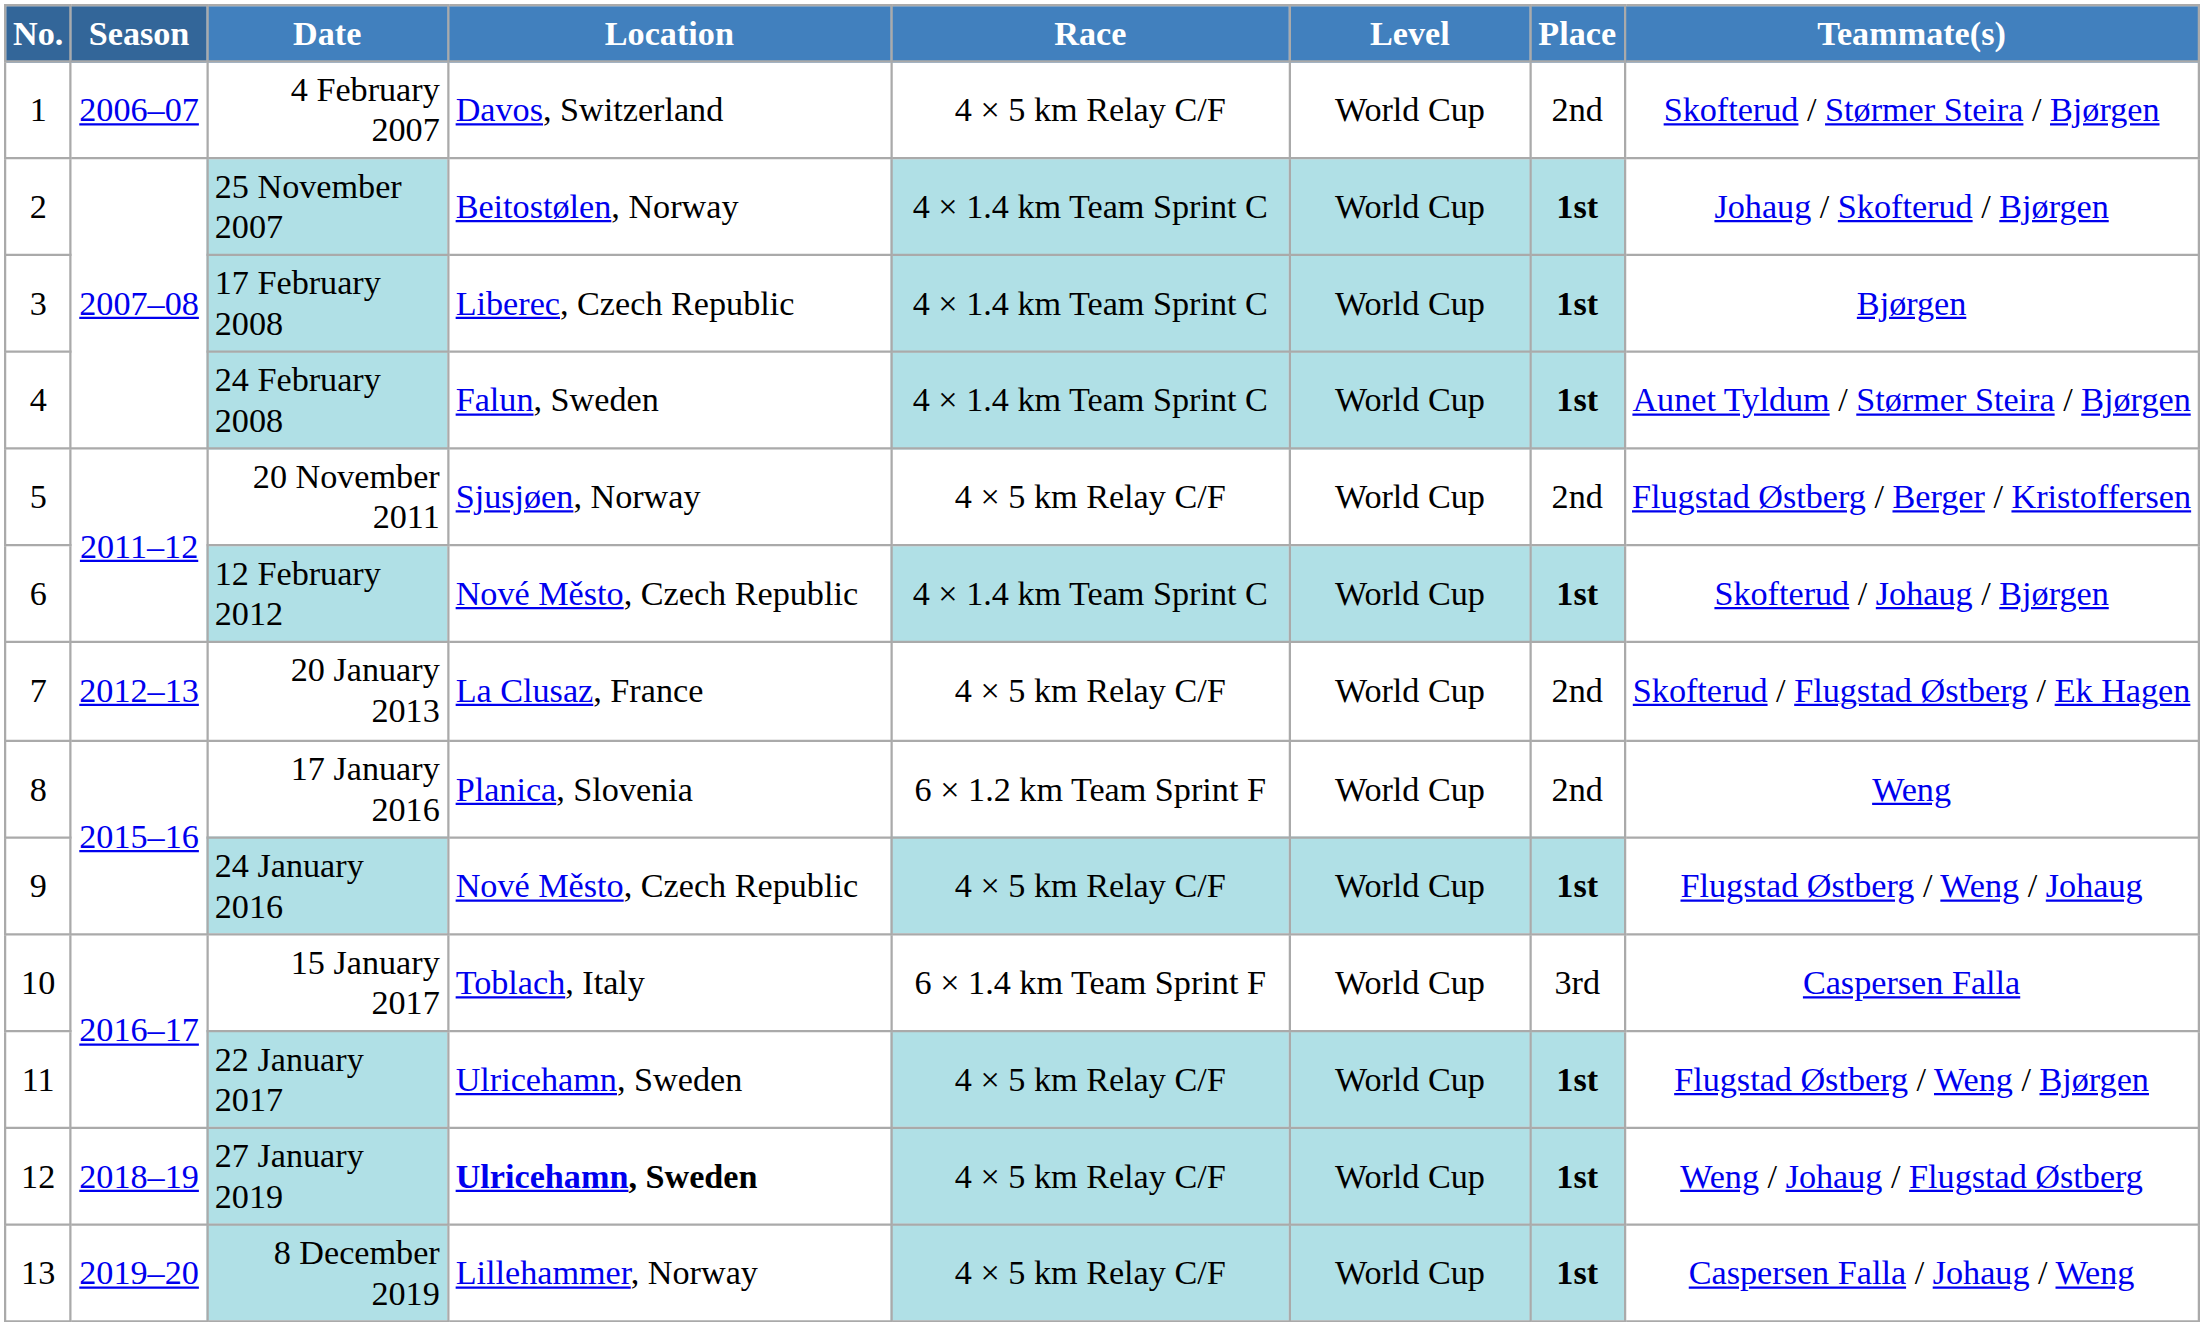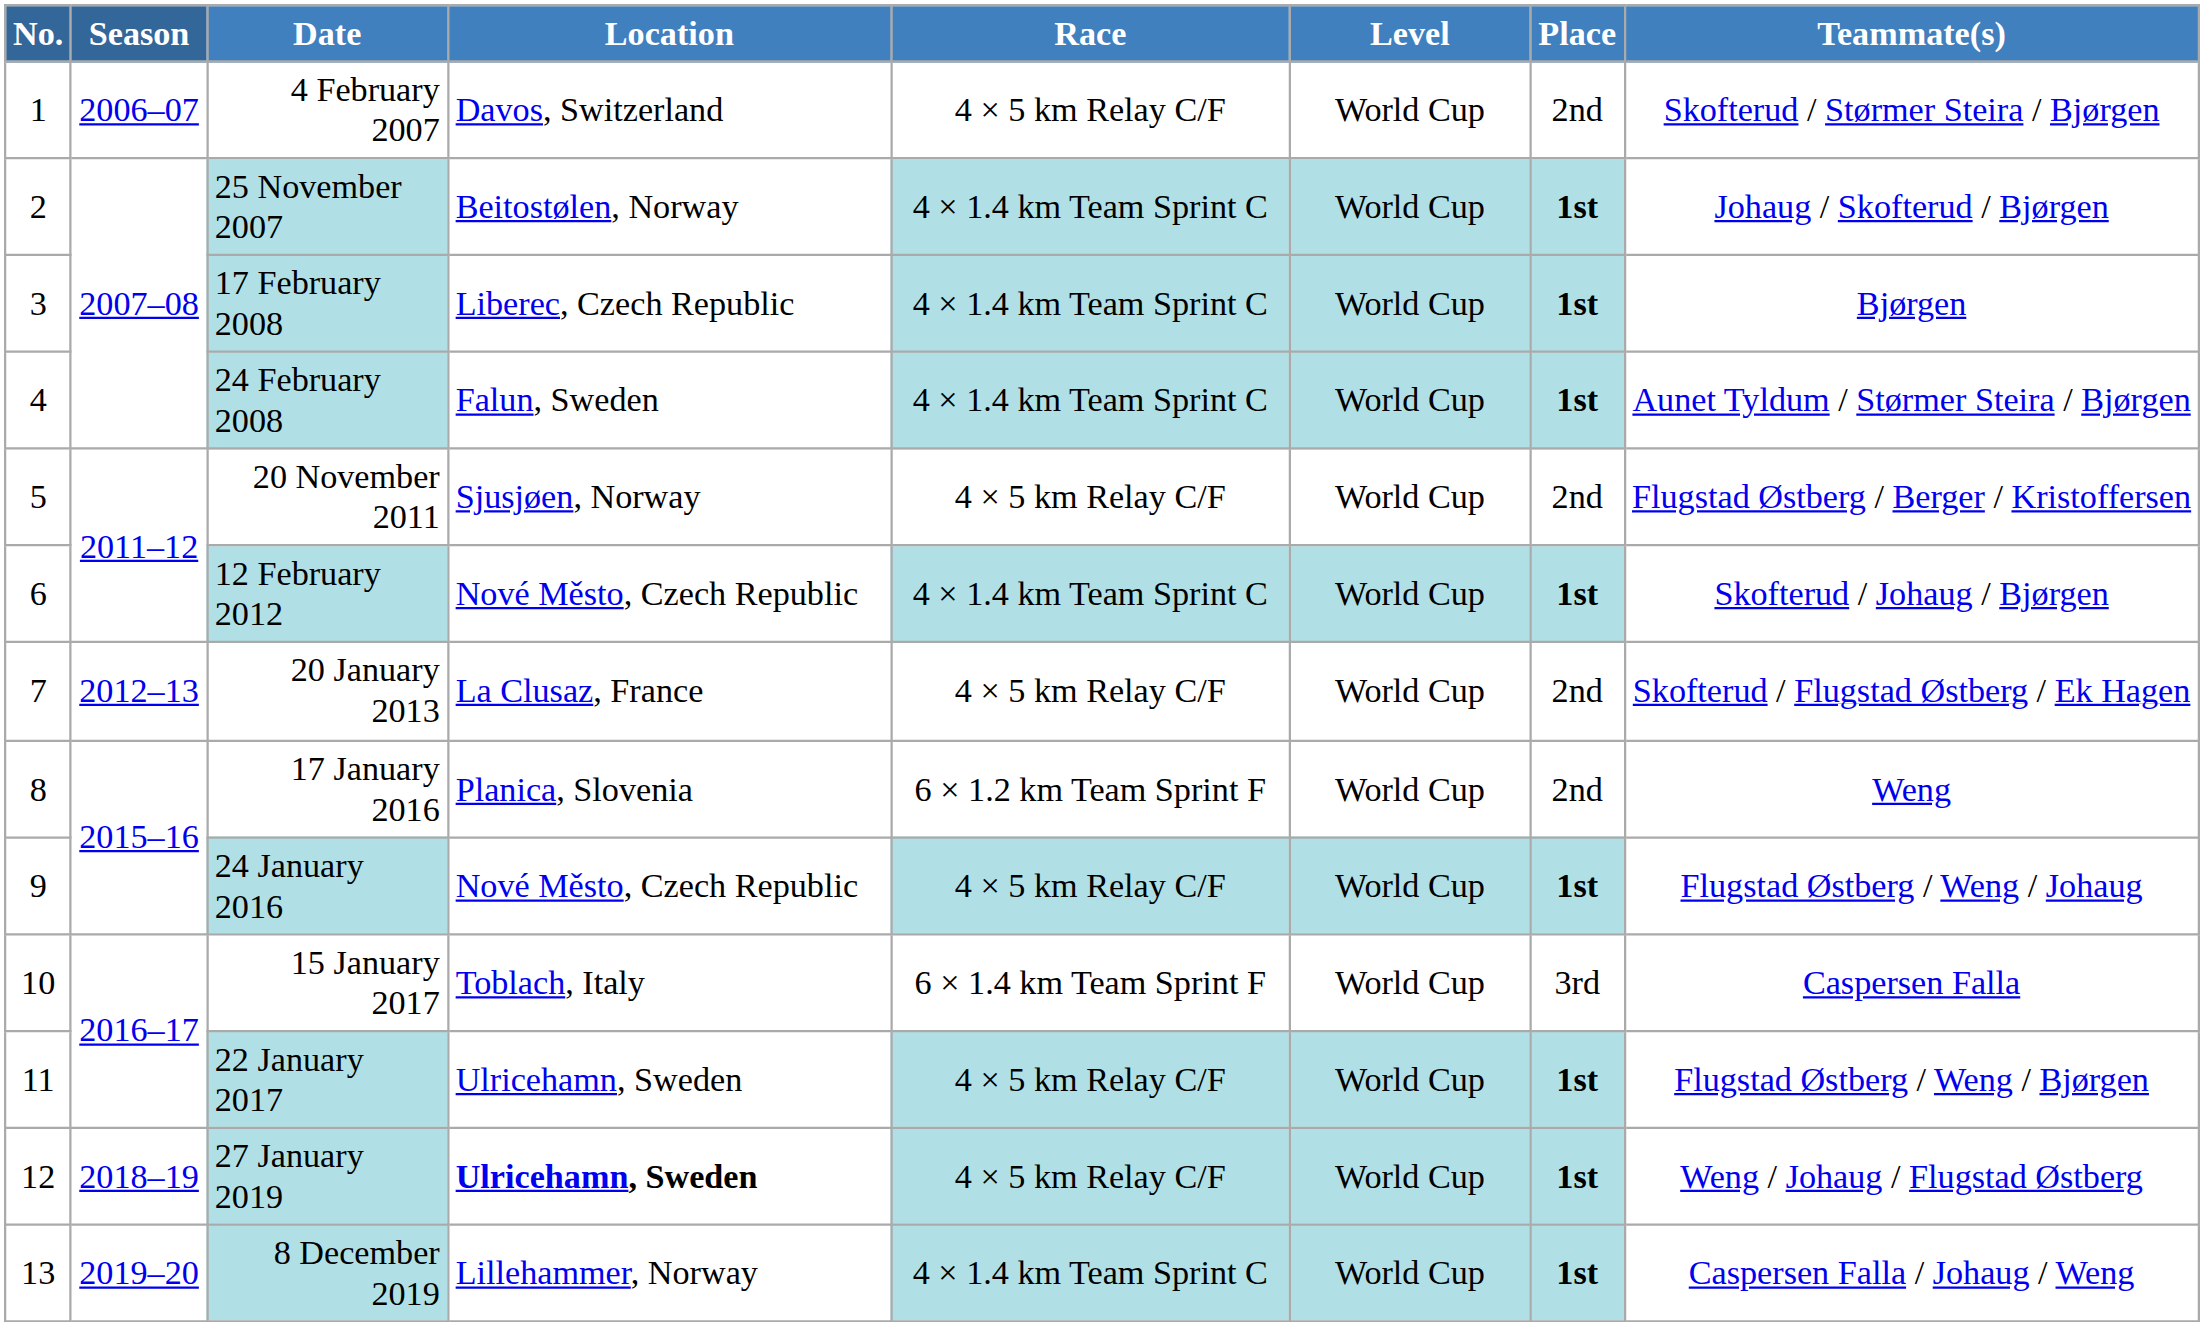(1090, 1272) 4 × 5 km Relay C/F -> (1090, 1272) 4 × 1.4 km Team Sprint C
